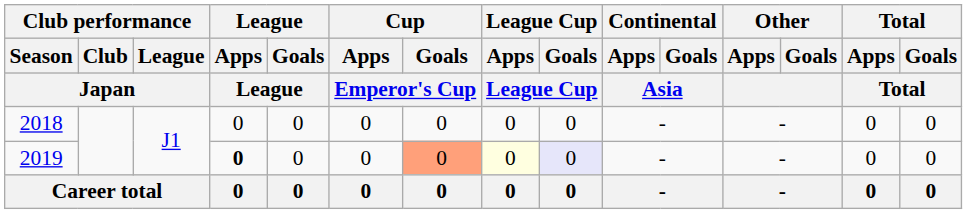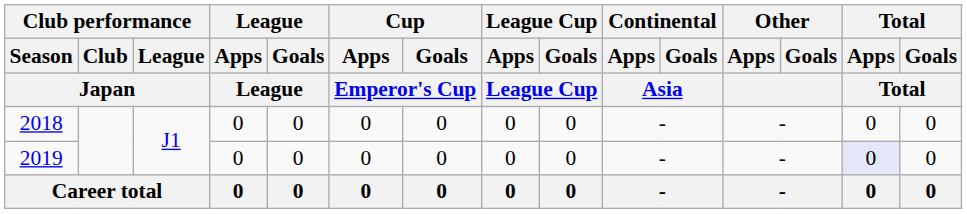(238, 157) bold -> (238, 157) normal
(442, 157) lightsalmon background -> (442, 157) no background
(510, 157) lightyellow background -> (510, 157) no background
(571, 157) lavender background -> (571, 157) no background
(871, 157) no background -> (871, 157) lavender background
